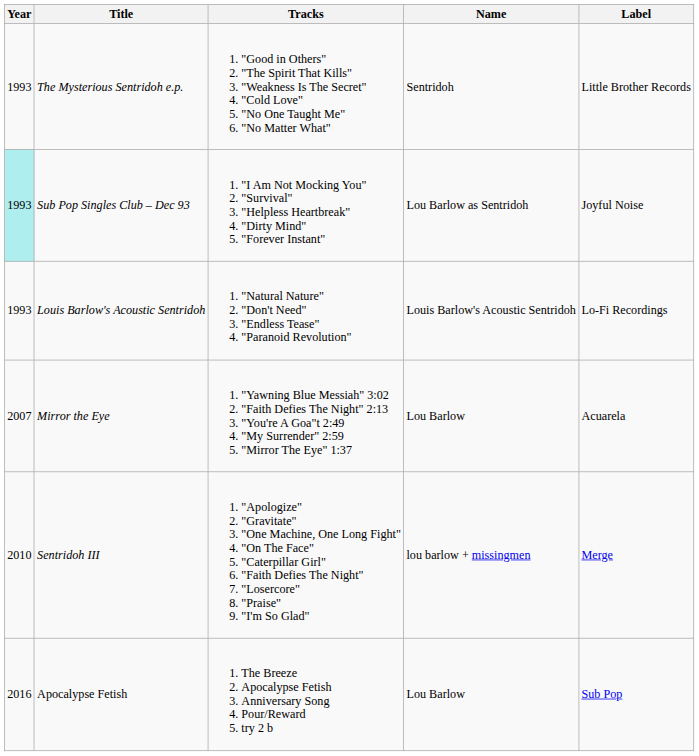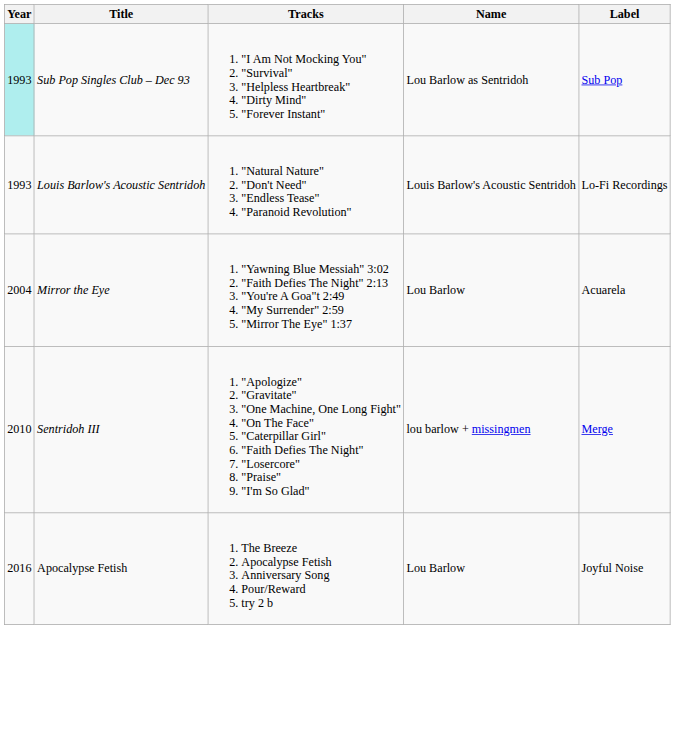- row: (110, 86)
(612, 205) Joyful Noise -> (602, 79) Sub Pop
(19, 415) 2007 -> (19, 290) 2004
(602, 694) Sub Pop -> (612, 568) Joyful Noise
